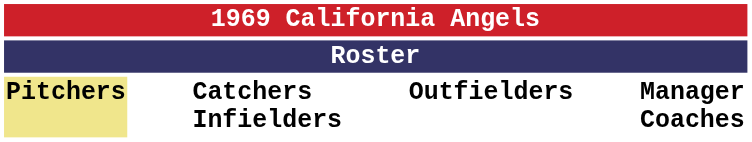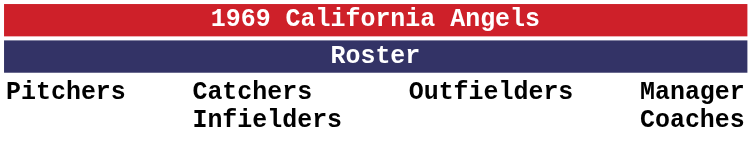(66, 93) khaki background -> (66, 93) no background
